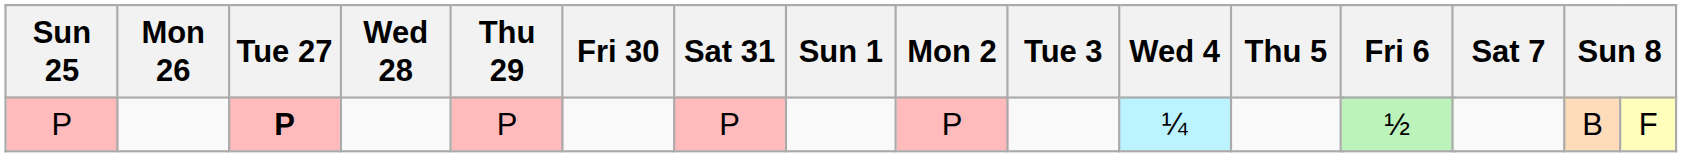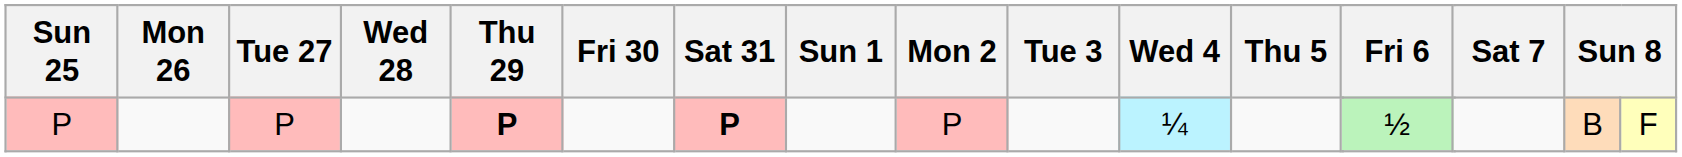(284, 124) bold -> (284, 124) normal
(507, 124) normal -> (507, 124) bold
(730, 124) normal -> (730, 124) bold
